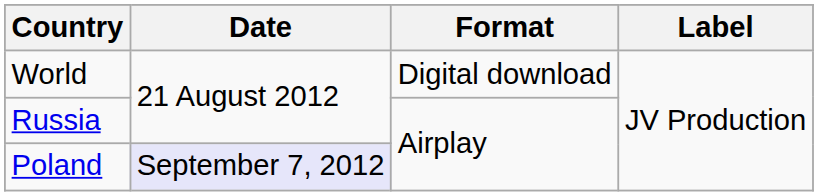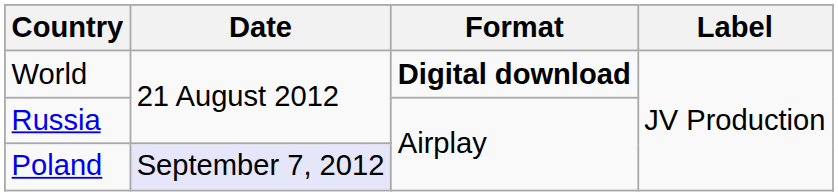(505, 73) normal -> (514, 73) bold
